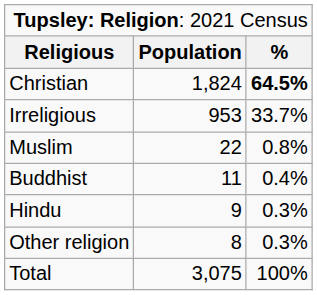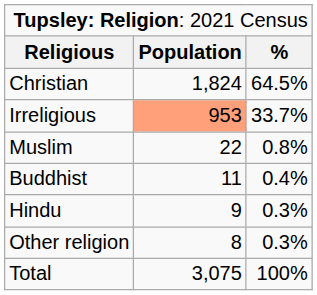(279, 83) bold -> (279, 83) normal
(225, 115) no background -> (225, 115) lightsalmon background
